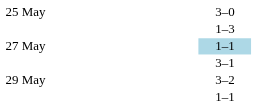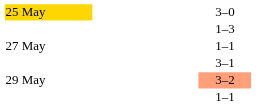(26, 12) no background -> (26, 12) gold background
(225, 46) lightblue background -> (225, 46) no background
(225, 80) no background -> (225, 80) lightsalmon background
